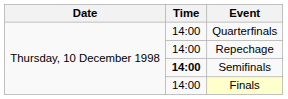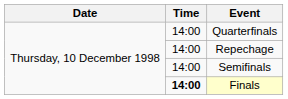(186, 67) bold -> (186, 67) normal
(186, 85) normal -> (186, 85) bold
